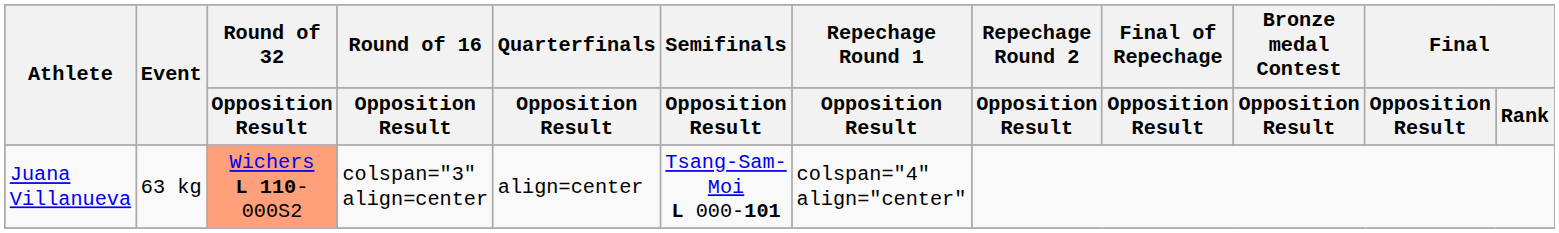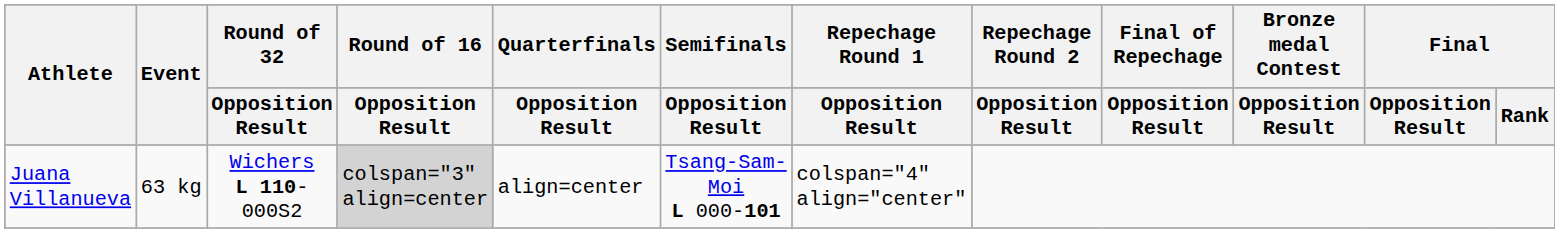(272, 186) lightsalmon background -> (272, 186) no background
(415, 186) no background -> (415, 186) lightgrey background
